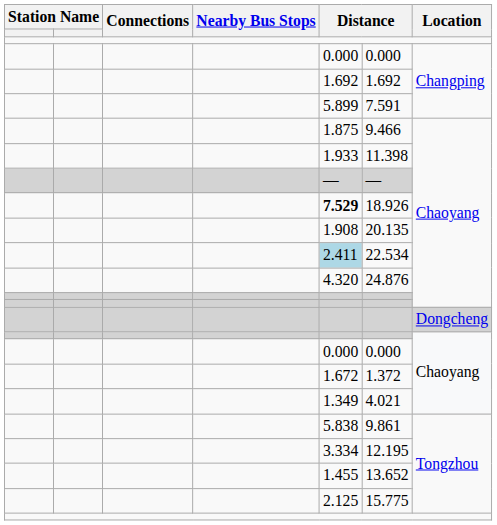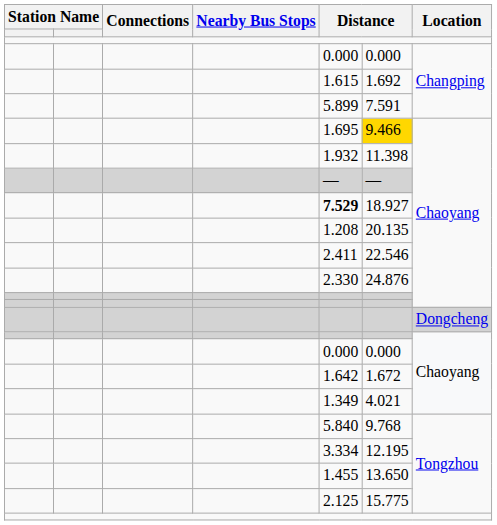(341, 81) 1.692 -> (341, 81) 1.615
(341, 130) 1.875 -> (341, 130) 1.695
(383, 130) no background -> (383, 130) gold background
(341, 155) 1.933 -> (341, 155) 1.932
(387, 205) 18.926 -> (387, 205) 18.927
(341, 230) 1.908 -> (341, 230) 1.208
(340, 255) lightblue background -> (340, 255) no background
(387, 255) 22.534 -> (387, 255) 22.546
(341, 280) 4.320 -> (341, 280) 2.330
(341, 376) 1.672 -> (341, 376) 1.642
(383, 376) 1.372 -> (383, 376) 1.672
(341, 426) 5.838 -> (341, 426) 5.840
(383, 426) 9.861 -> (383, 426) 9.768
(387, 475) 13.652 -> (387, 475) 13.650
